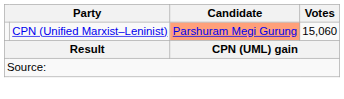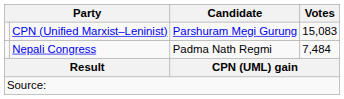(235, 31) lightsalmon background -> (235, 31) no background
(320, 31) 15,060 -> (320, 31) 15,083
+ row: (54, 49)
